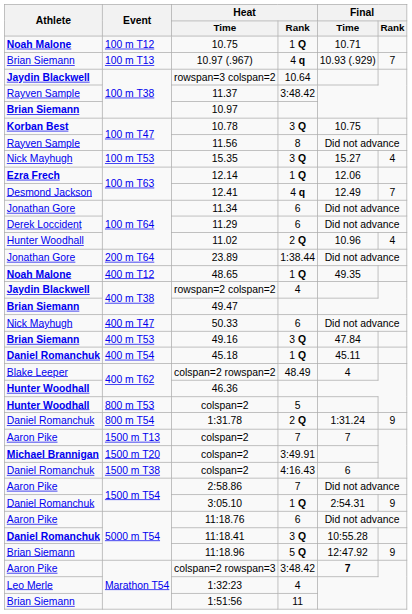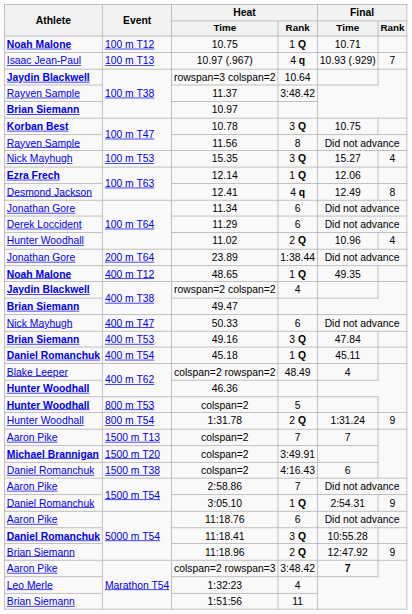(41, 61) Brian Siemann -> (44, 61) Isaac Jean-Paul
(392, 192) 7 -> (392, 192) 8
(51, 422) Daniel Romanchuk -> (45, 422) Hunter Woodhall
(298, 553) 5 Q -> (298, 553) 2 Q
